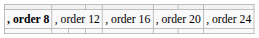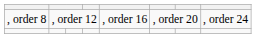(28, 19) bold -> (27, 19) normal
